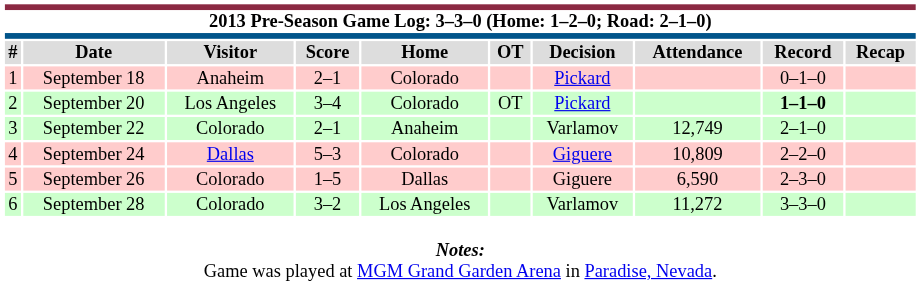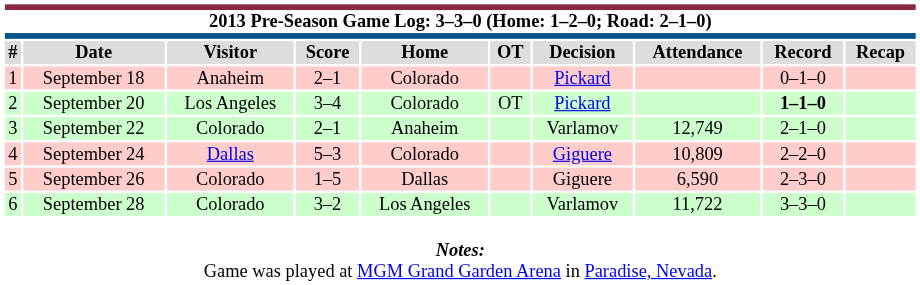(697, 204) 11,272 -> (697, 204) 11,722
